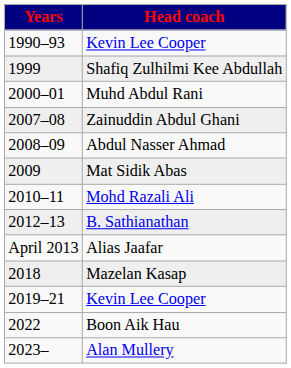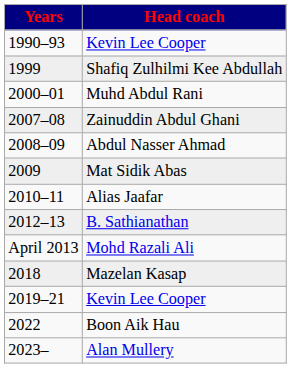(140, 196) Mohd Razali Ali -> (125, 196) Alias Jaafar
(125, 247) Alias Jaafar -> (140, 247) Mohd Razali Ali
